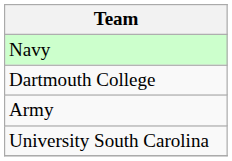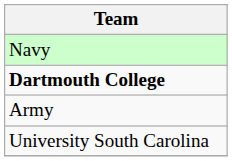(82, 79) normal -> (87, 79) bold
